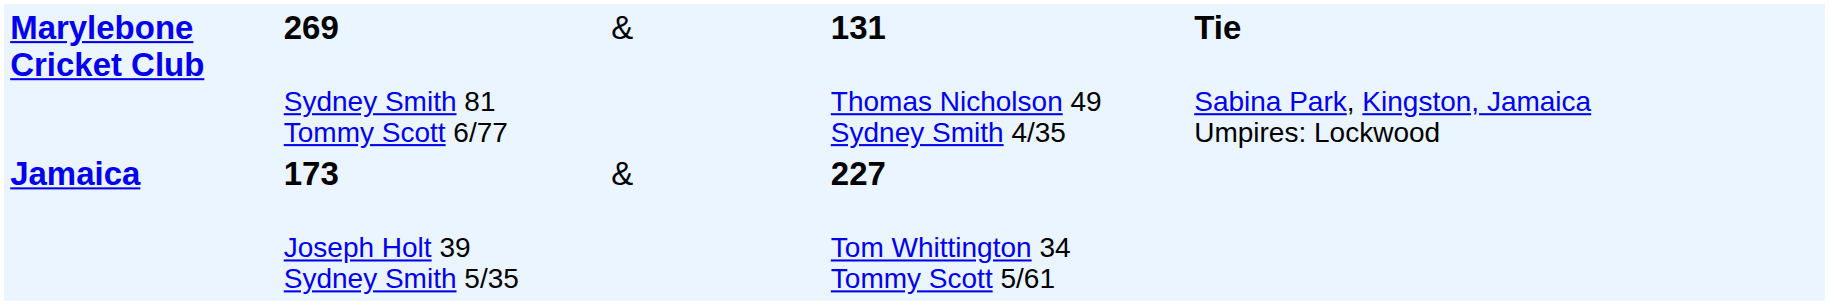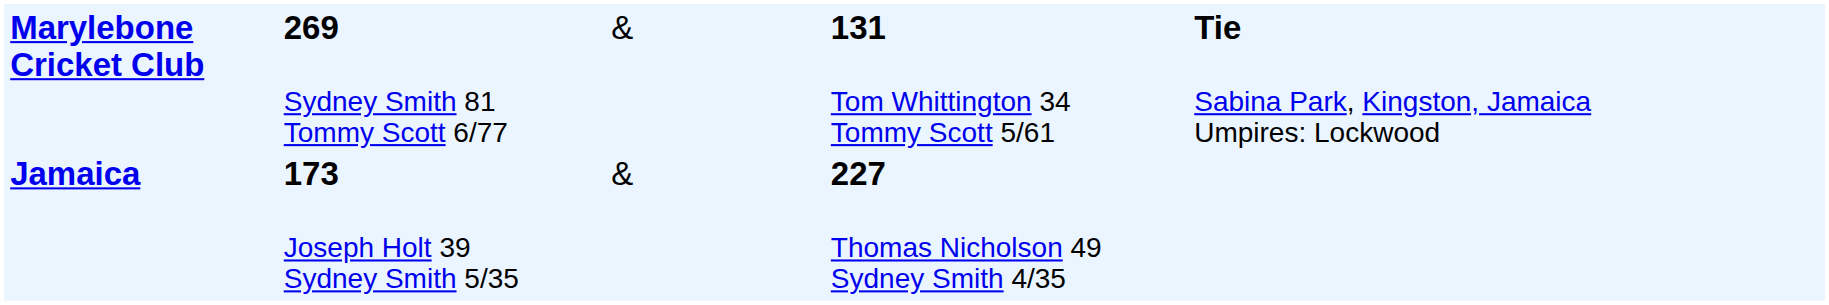(966, 117) Thomas Nicholson 49 Sydney Smith 4/35 -> (951, 117) Tom Whittington 34 Tommy Scott 5/61
(951, 264) Tom Whittington 34 Tommy Scott 5/61 -> (966, 264) Thomas Nicholson 49 Sydney Smith 4/35
